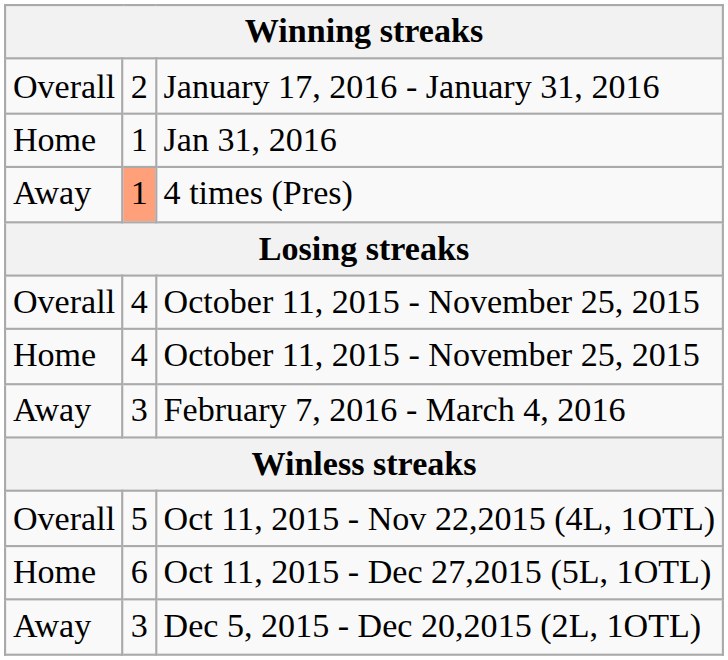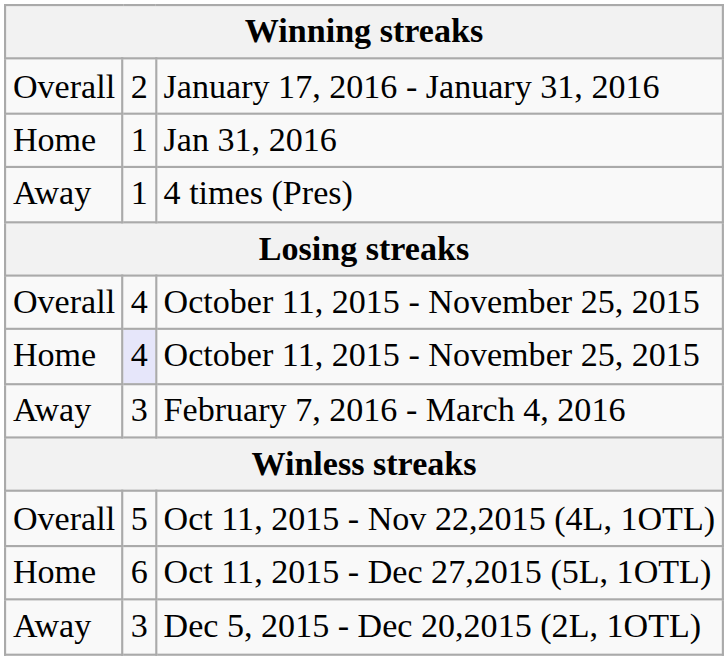(139, 193) lightsalmon background -> (139, 193) no background
(139, 355) no background -> (139, 355) lavender background
